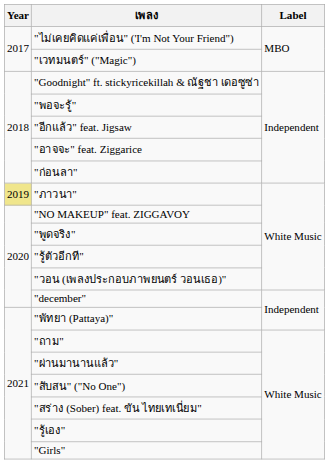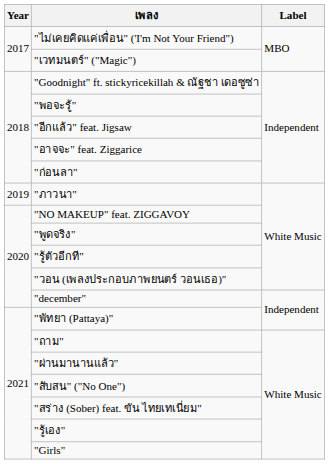(18, 194) khaki background -> (18, 194) no background
